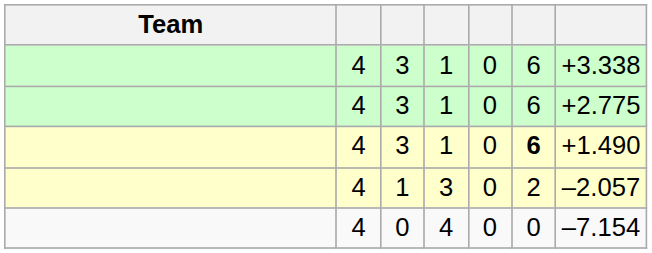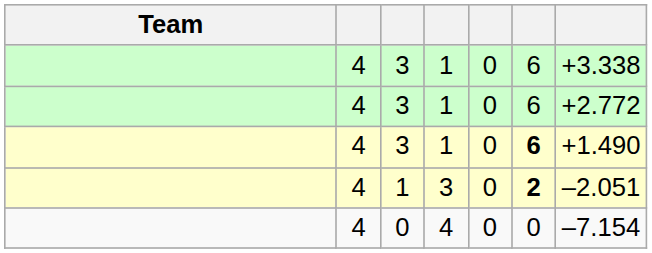(601, 106) +2.775 -> (601, 106) +2.772
(534, 187) normal -> (534, 187) bold
(601, 187) –2.057 -> (601, 187) –2.051
